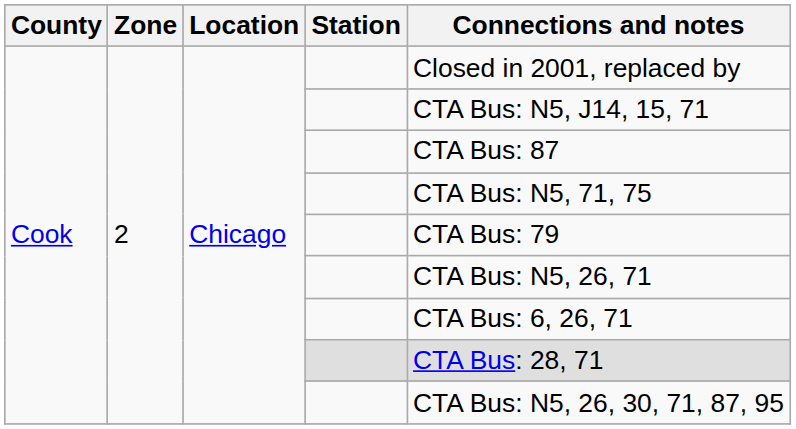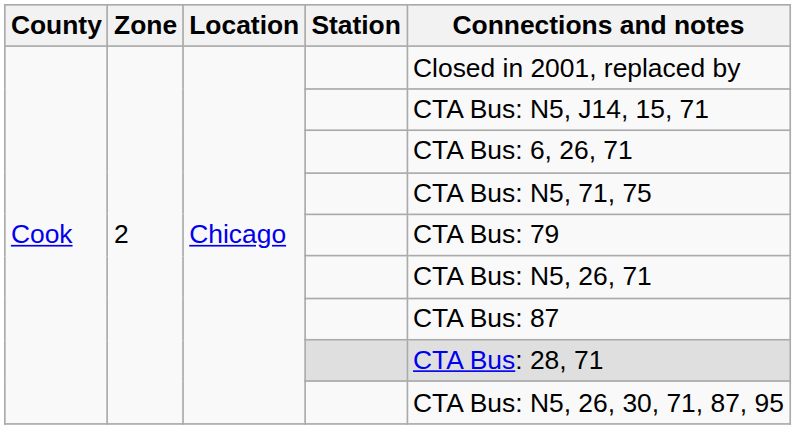(486, 151) CTA Bus: 87 -> (523, 151) CTA Bus: 6, 26, 71
(523, 318) CTA Bus: 6, 26, 71 -> (486, 318) CTA Bus: 87
